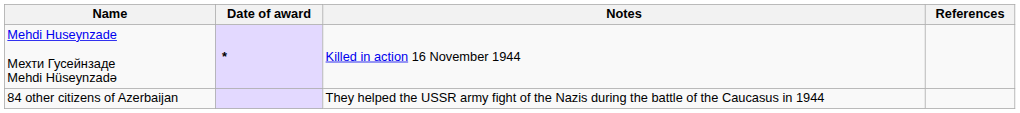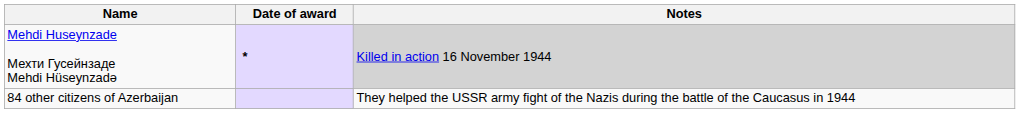- column: (970, 14)
(423, 56) no background -> (454, 56) lightgrey background
